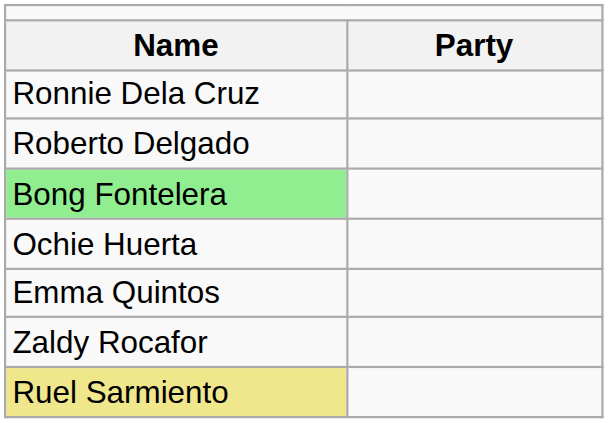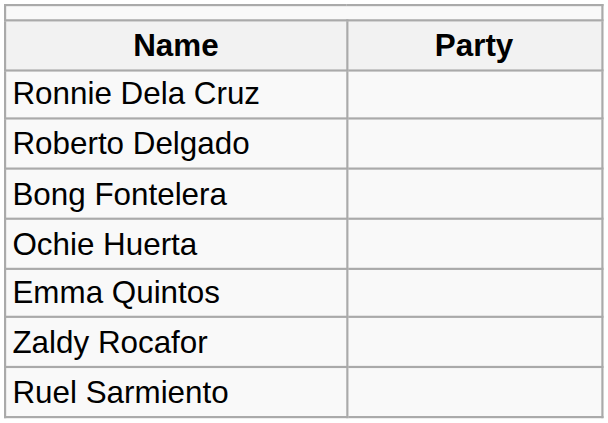(120, 194) lightgreen background -> (120, 194) no background
(121, 392) khaki background -> (121, 392) no background
